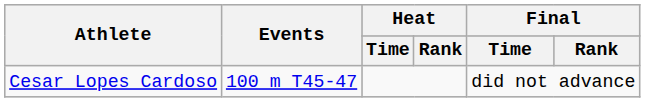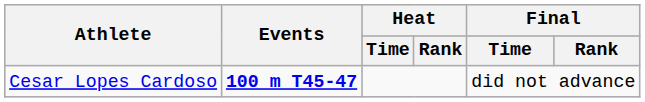(292, 81) normal -> (292, 81) bold
